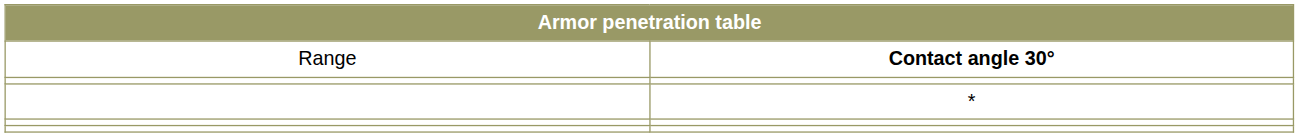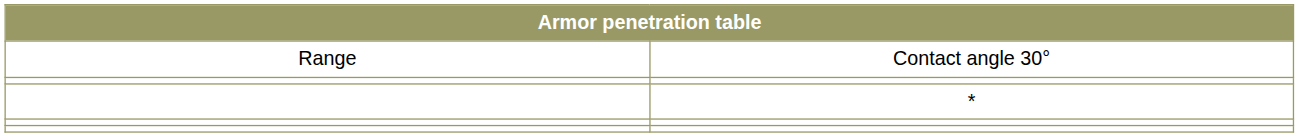(972, 58) bold -> (972, 58) normal
